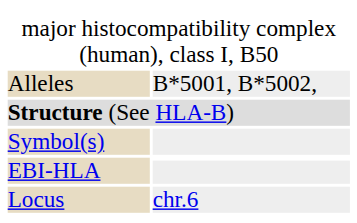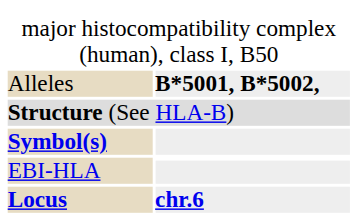(235, 83) normal -> (237, 83) bold
(56, 141) normal -> (57, 141) bold
(36, 199) normal -> (37, 199) bold
(176, 199) normal -> (180, 199) bold
